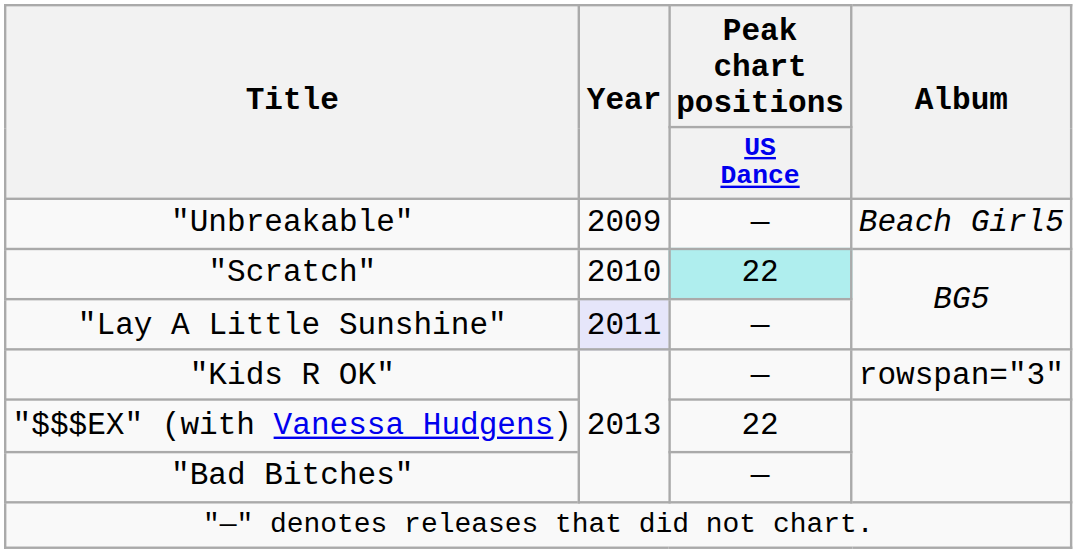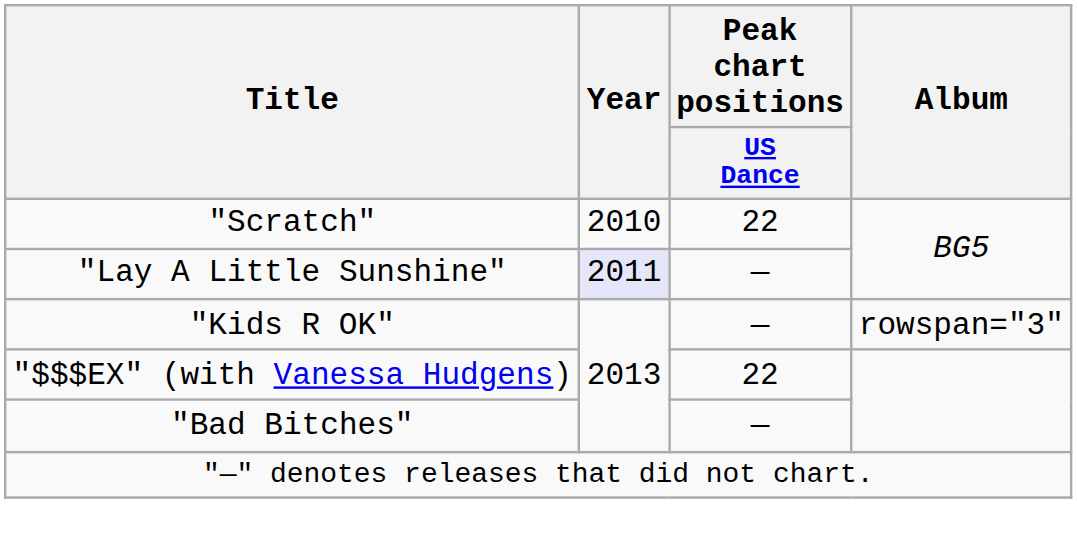- row: (292, 223)
(760, 274) paleturquoise background -> (760, 223) no background
